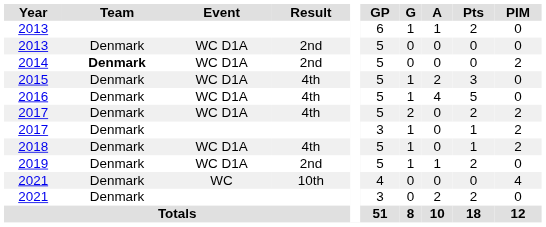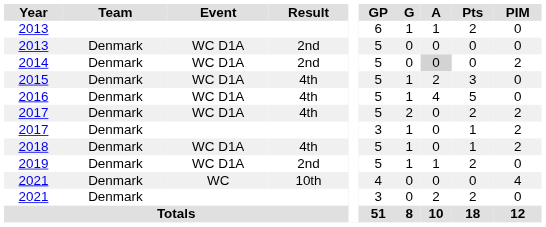(117, 62) bold -> (115, 62) normal
(437, 62) no background -> (436, 62) lightgrey background
